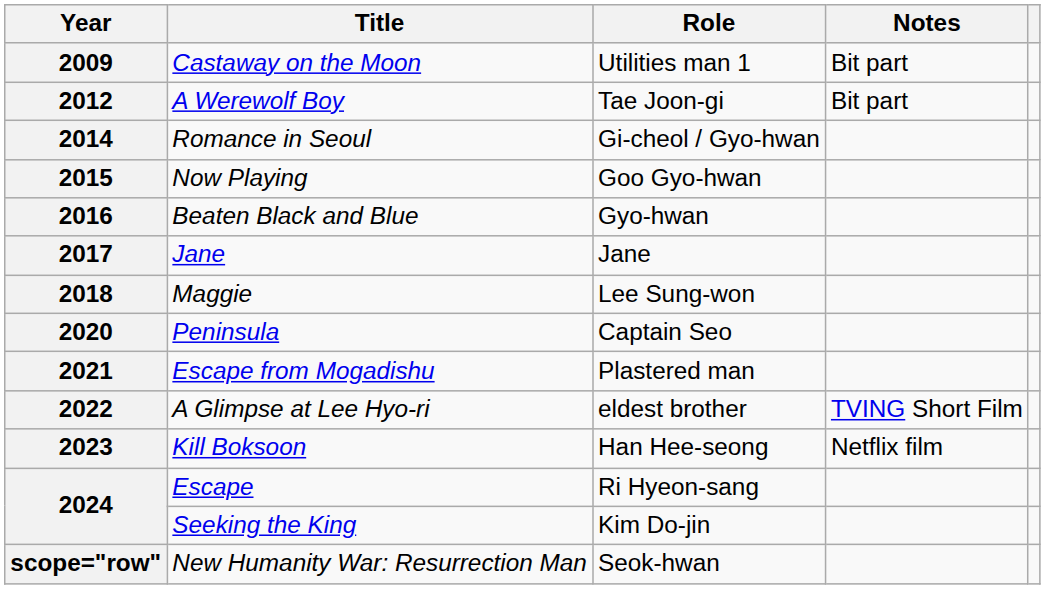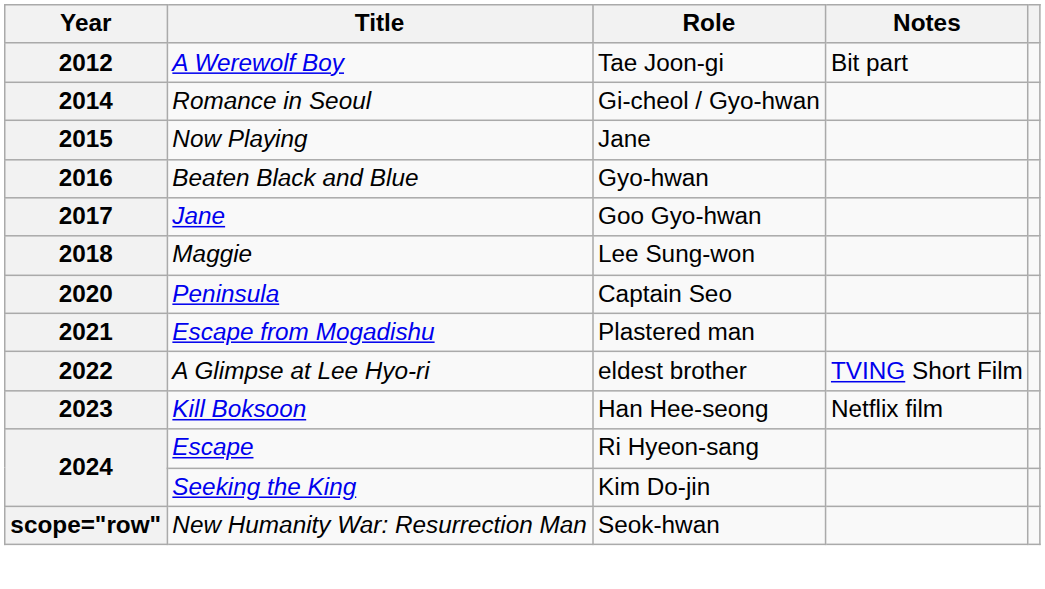- row: (86, 62)
(680, 178) Goo Gyo-hwan -> (624, 139) Jane
(624, 255) Jane -> (680, 216) Goo Gyo-hwan
